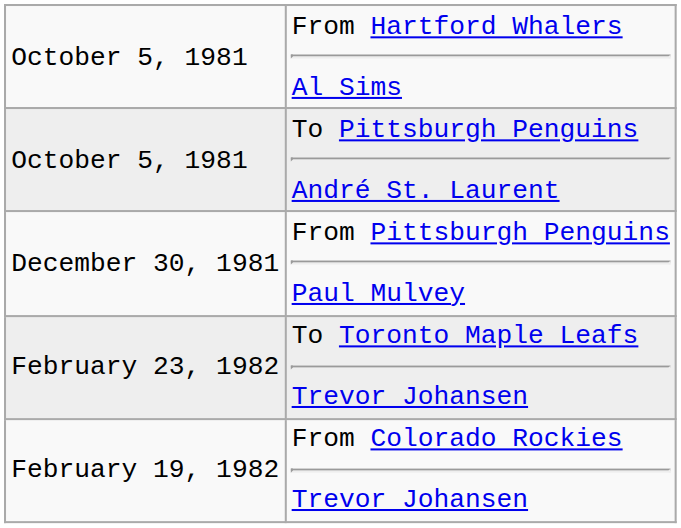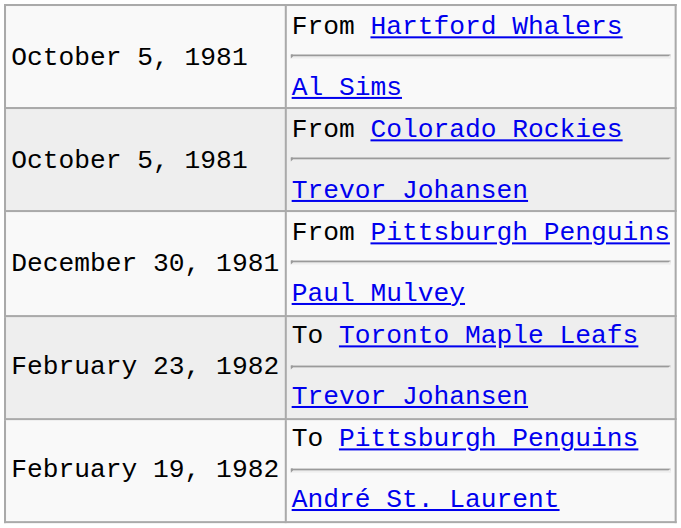(481, 160) To Pittsburgh Penguins André St. Laurent -> (481, 160) From Colorado Rockies Trevor Johansen
(481, 470) From Colorado Rockies Trevor Johansen -> (481, 470) To Pittsburgh Penguins André St. Laurent
